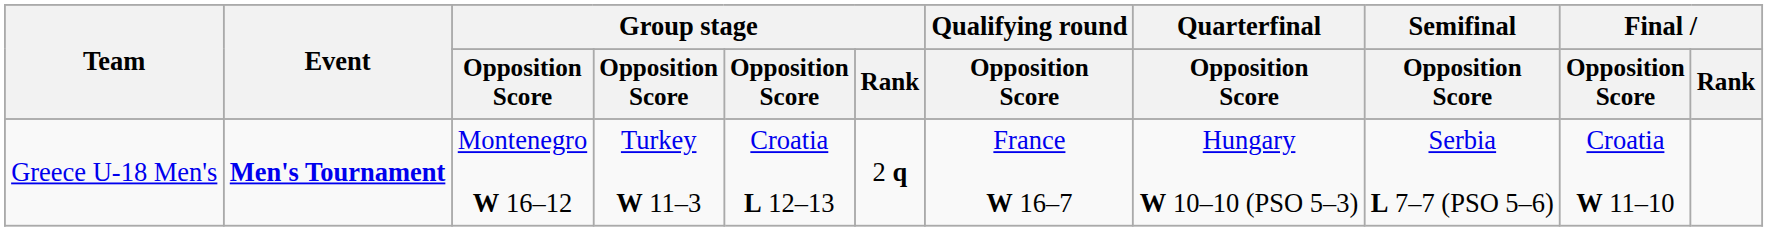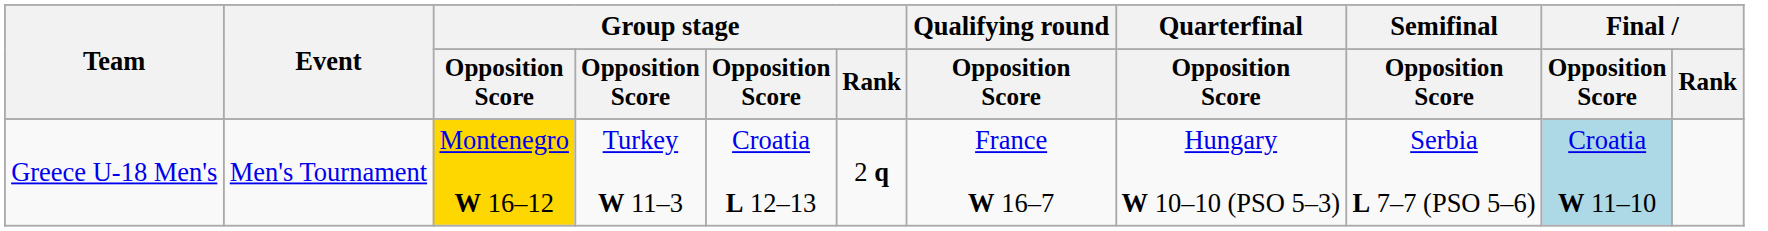(338, 172) bold -> (328, 172) normal
(522, 172) no background -> (504, 172) gold background
(1625, 172) no background -> (1607, 172) lightblue background
